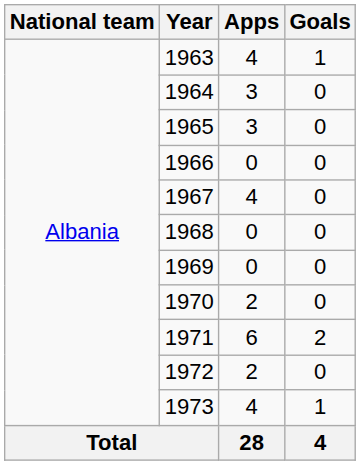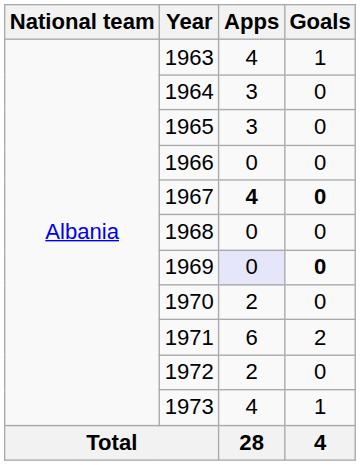(252, 197) normal -> (252, 197) bold
(320, 197) normal -> (320, 197) bold
(252, 267) no background -> (252, 267) lavender background
(320, 267) normal -> (320, 267) bold
